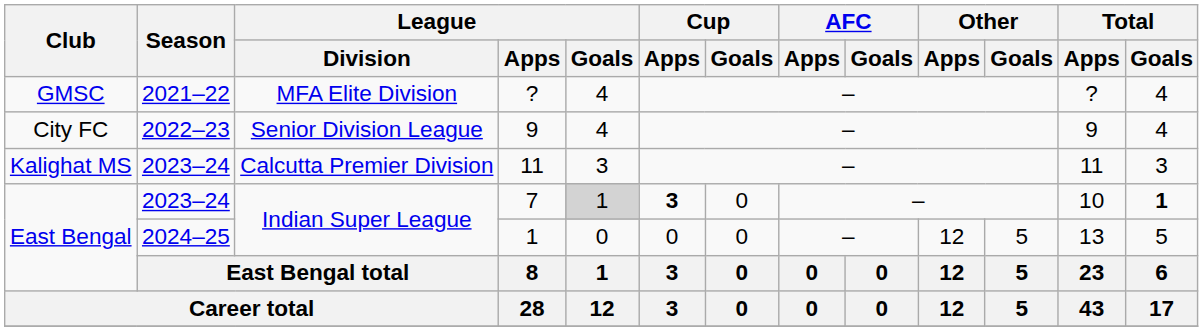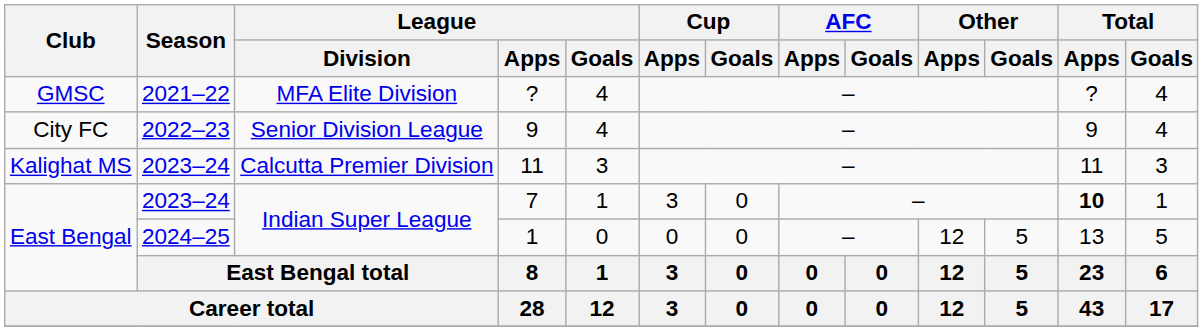(602, 201) lightgrey background -> (602, 201) no background
(672, 201) bold -> (672, 201) normal
(1092, 201) normal -> (1092, 201) bold
(1162, 201) bold -> (1162, 201) normal
